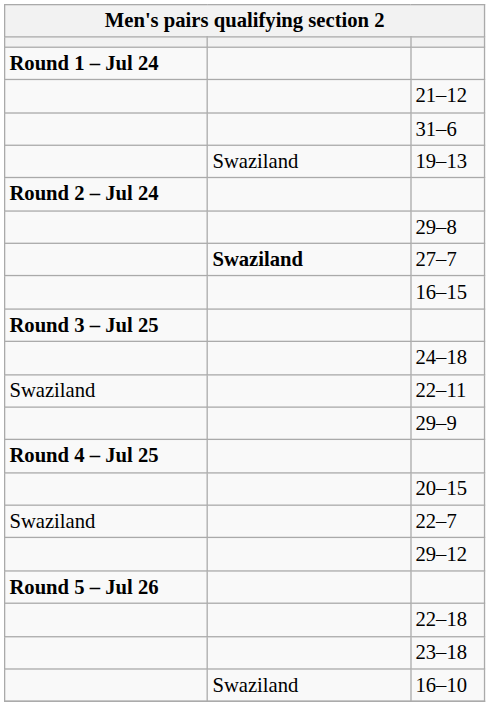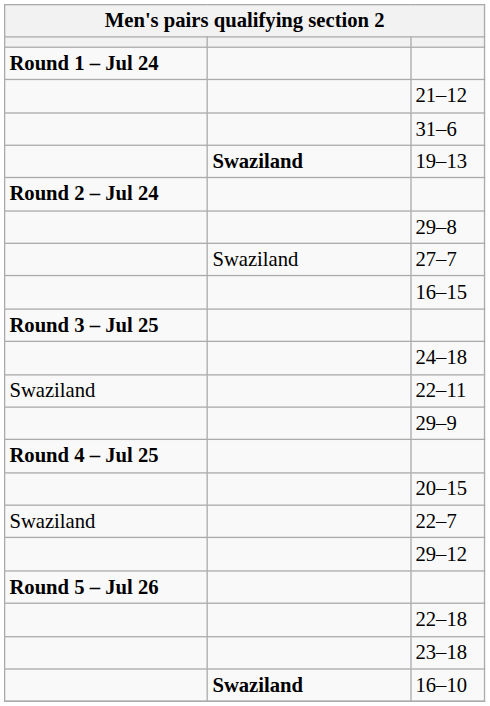(255, 161) normal -> (258, 161) bold
(258, 259) bold -> (255, 259) normal
(255, 685) normal -> (258, 685) bold
